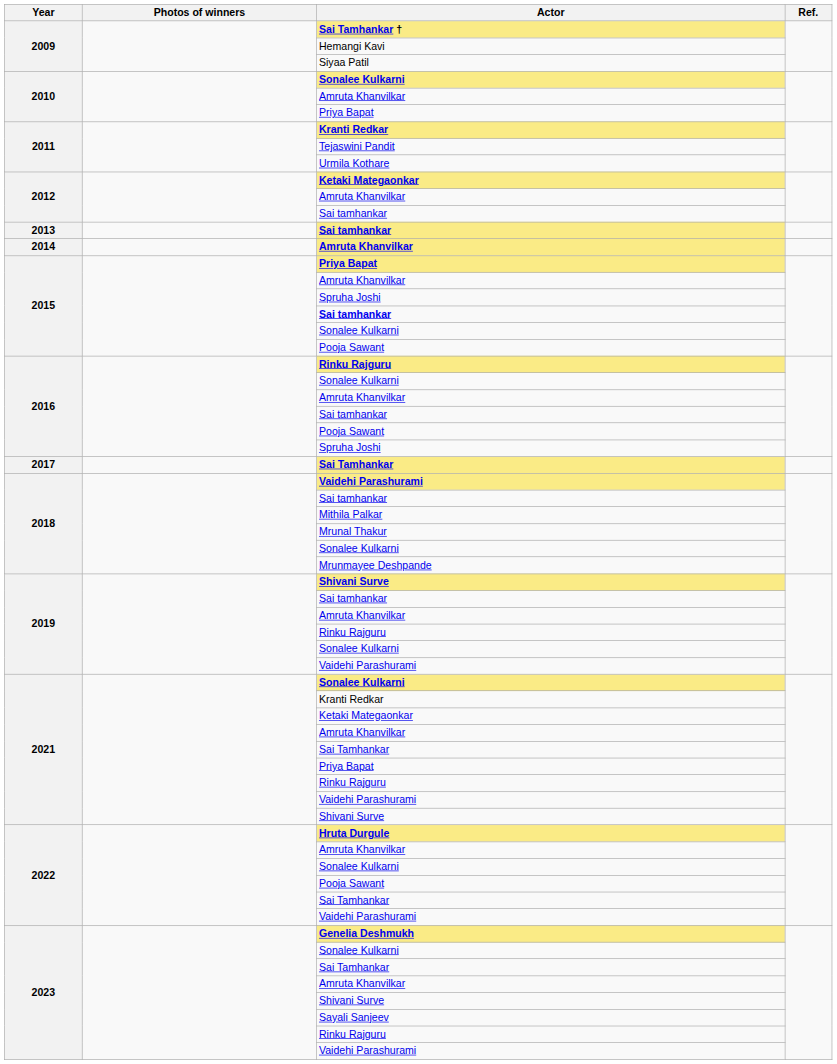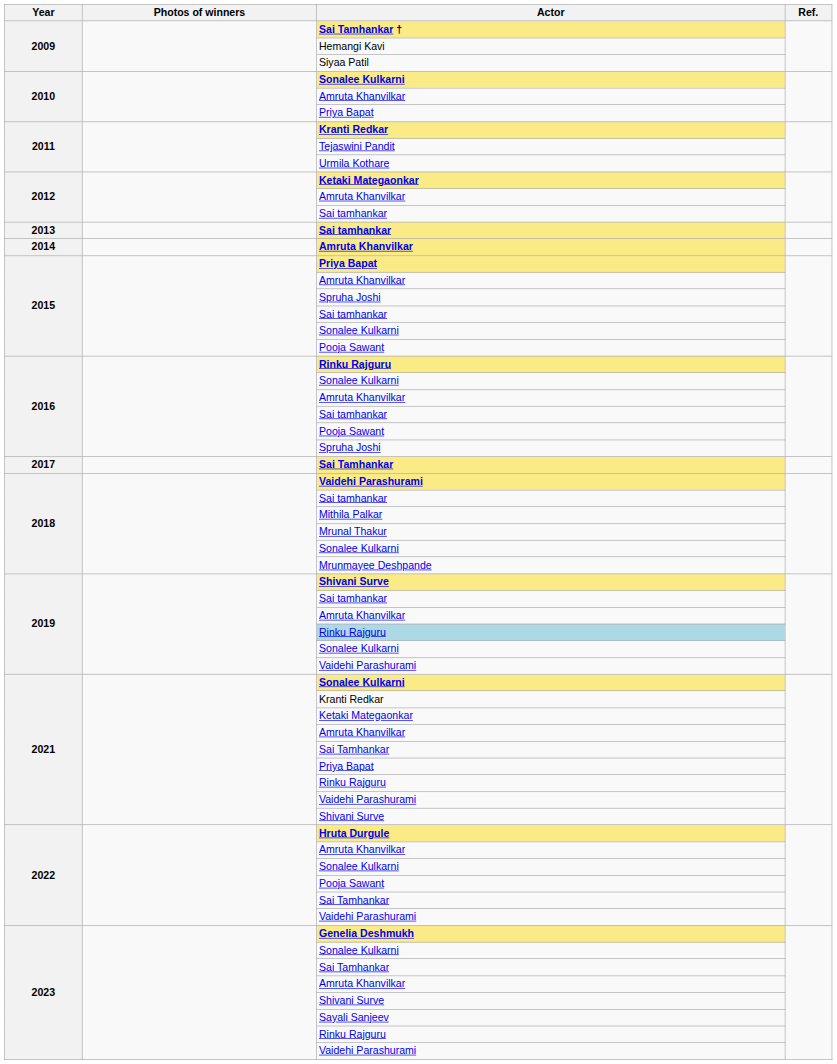(355, 314) bold -> (353, 314) normal
(352, 632) no background -> (352, 632) lightblue background
